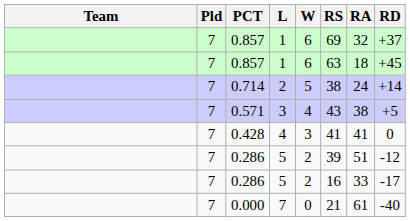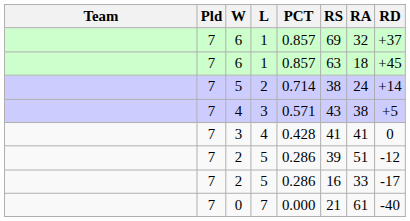columns swapped: (308, 16) <-> (248, 16)
